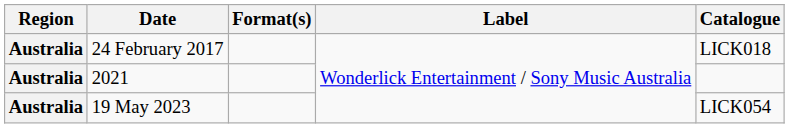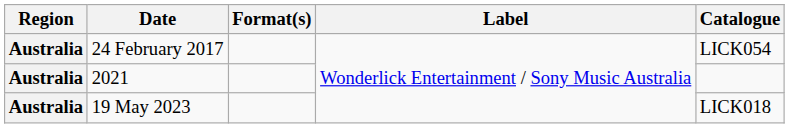(735, 48) LICK018 -> (735, 48) LICK054
(735, 107) LICK054 -> (735, 107) LICK018
